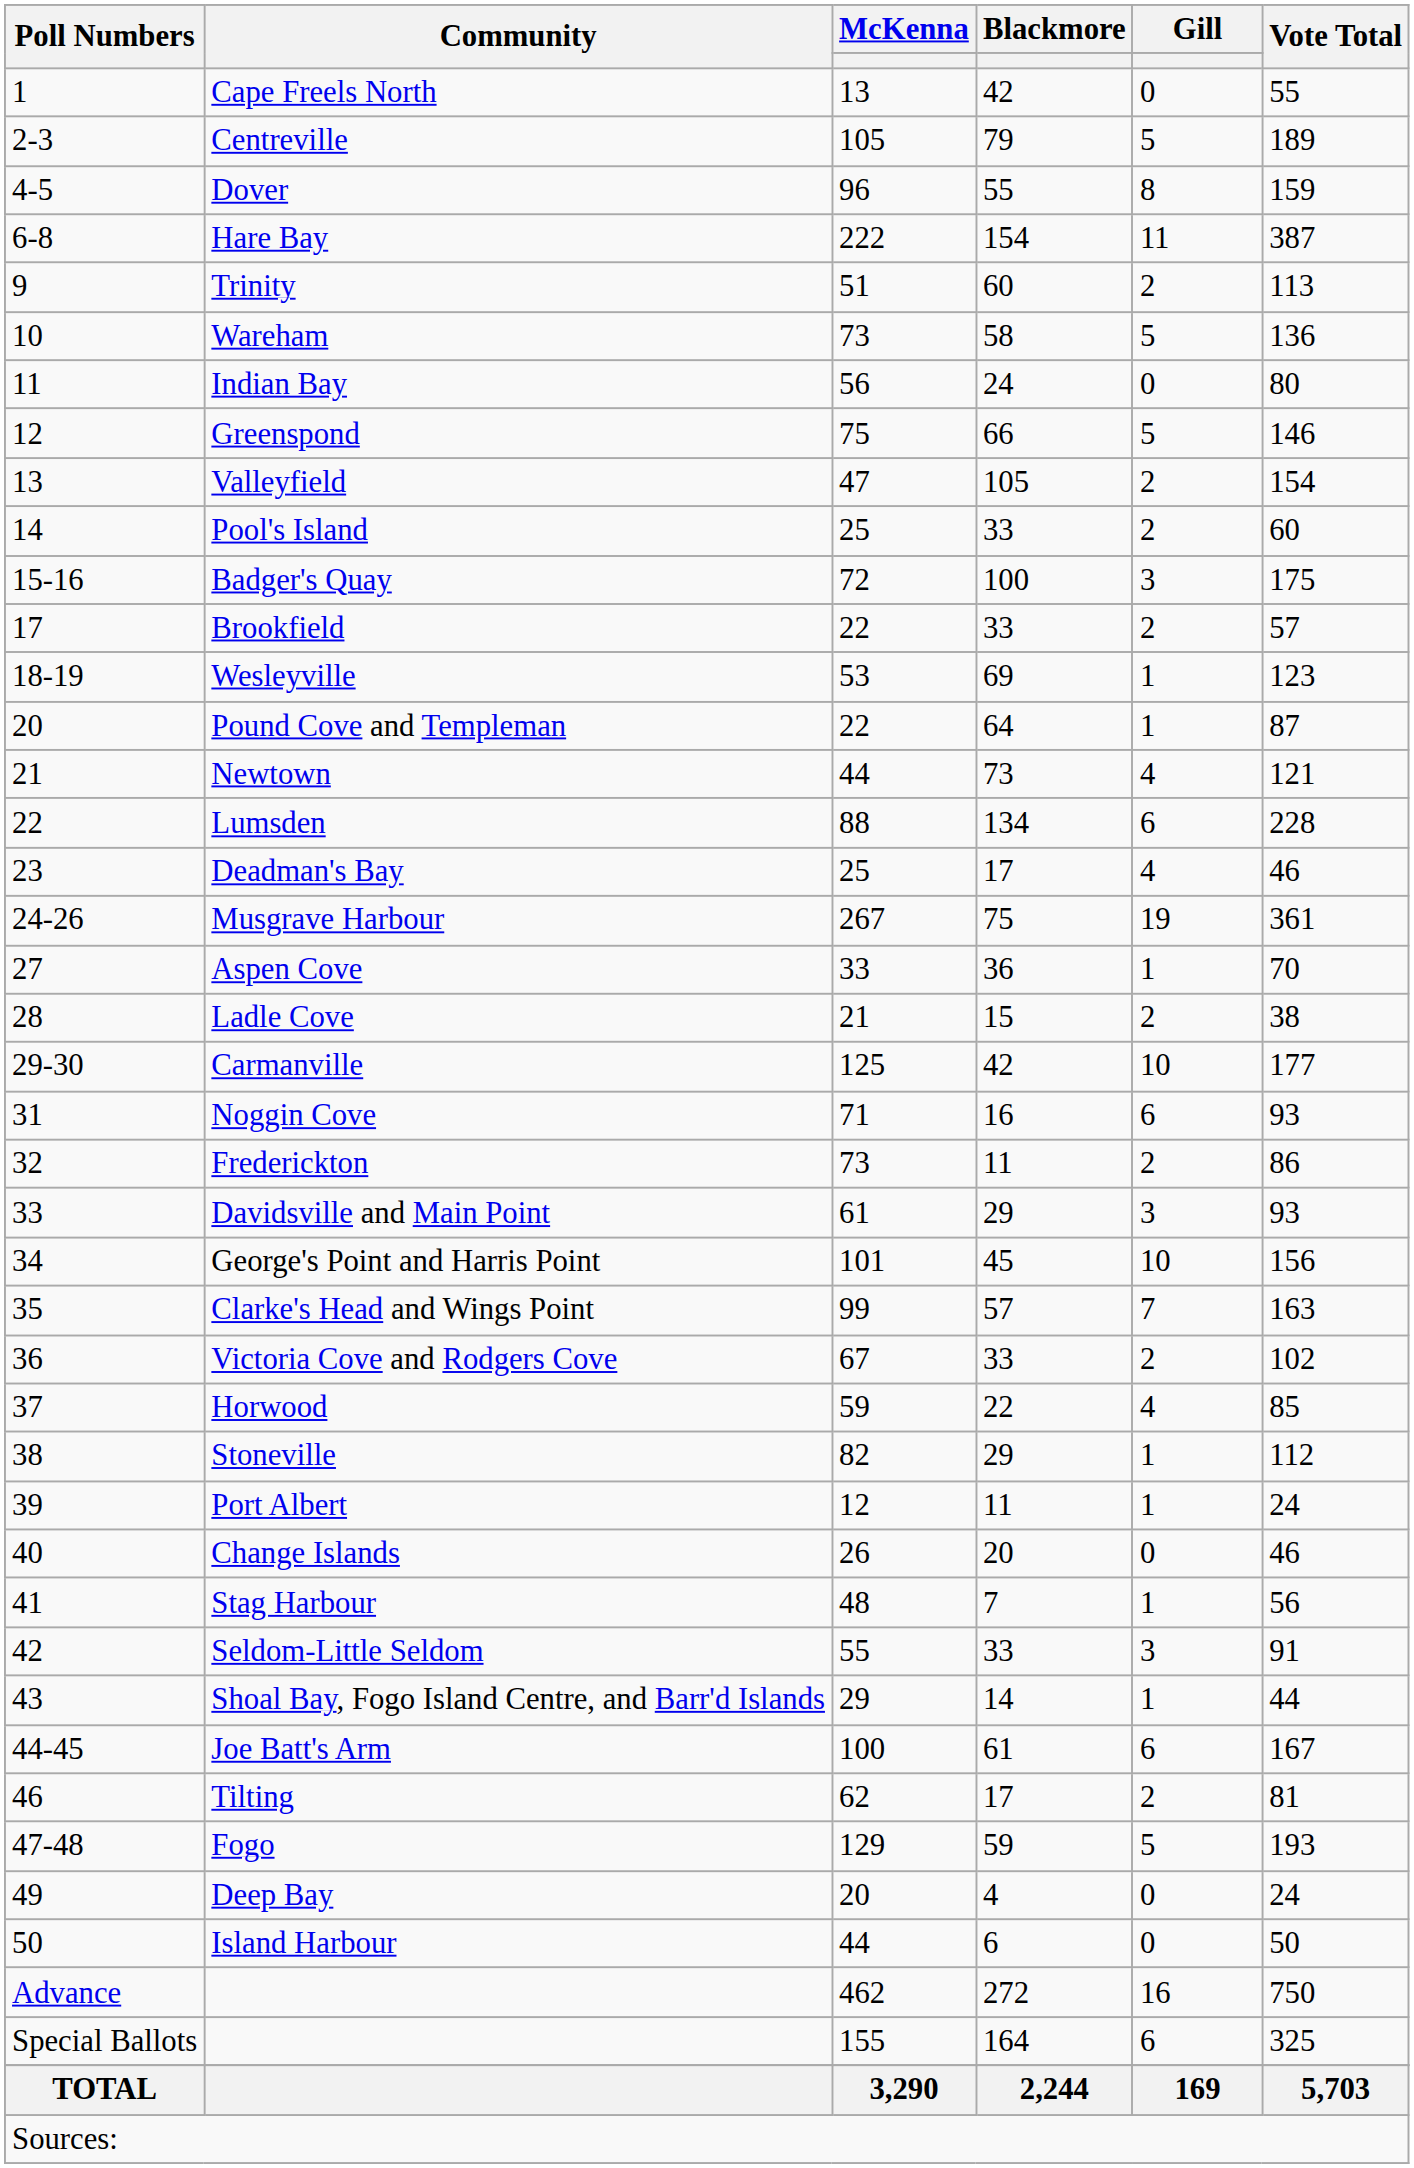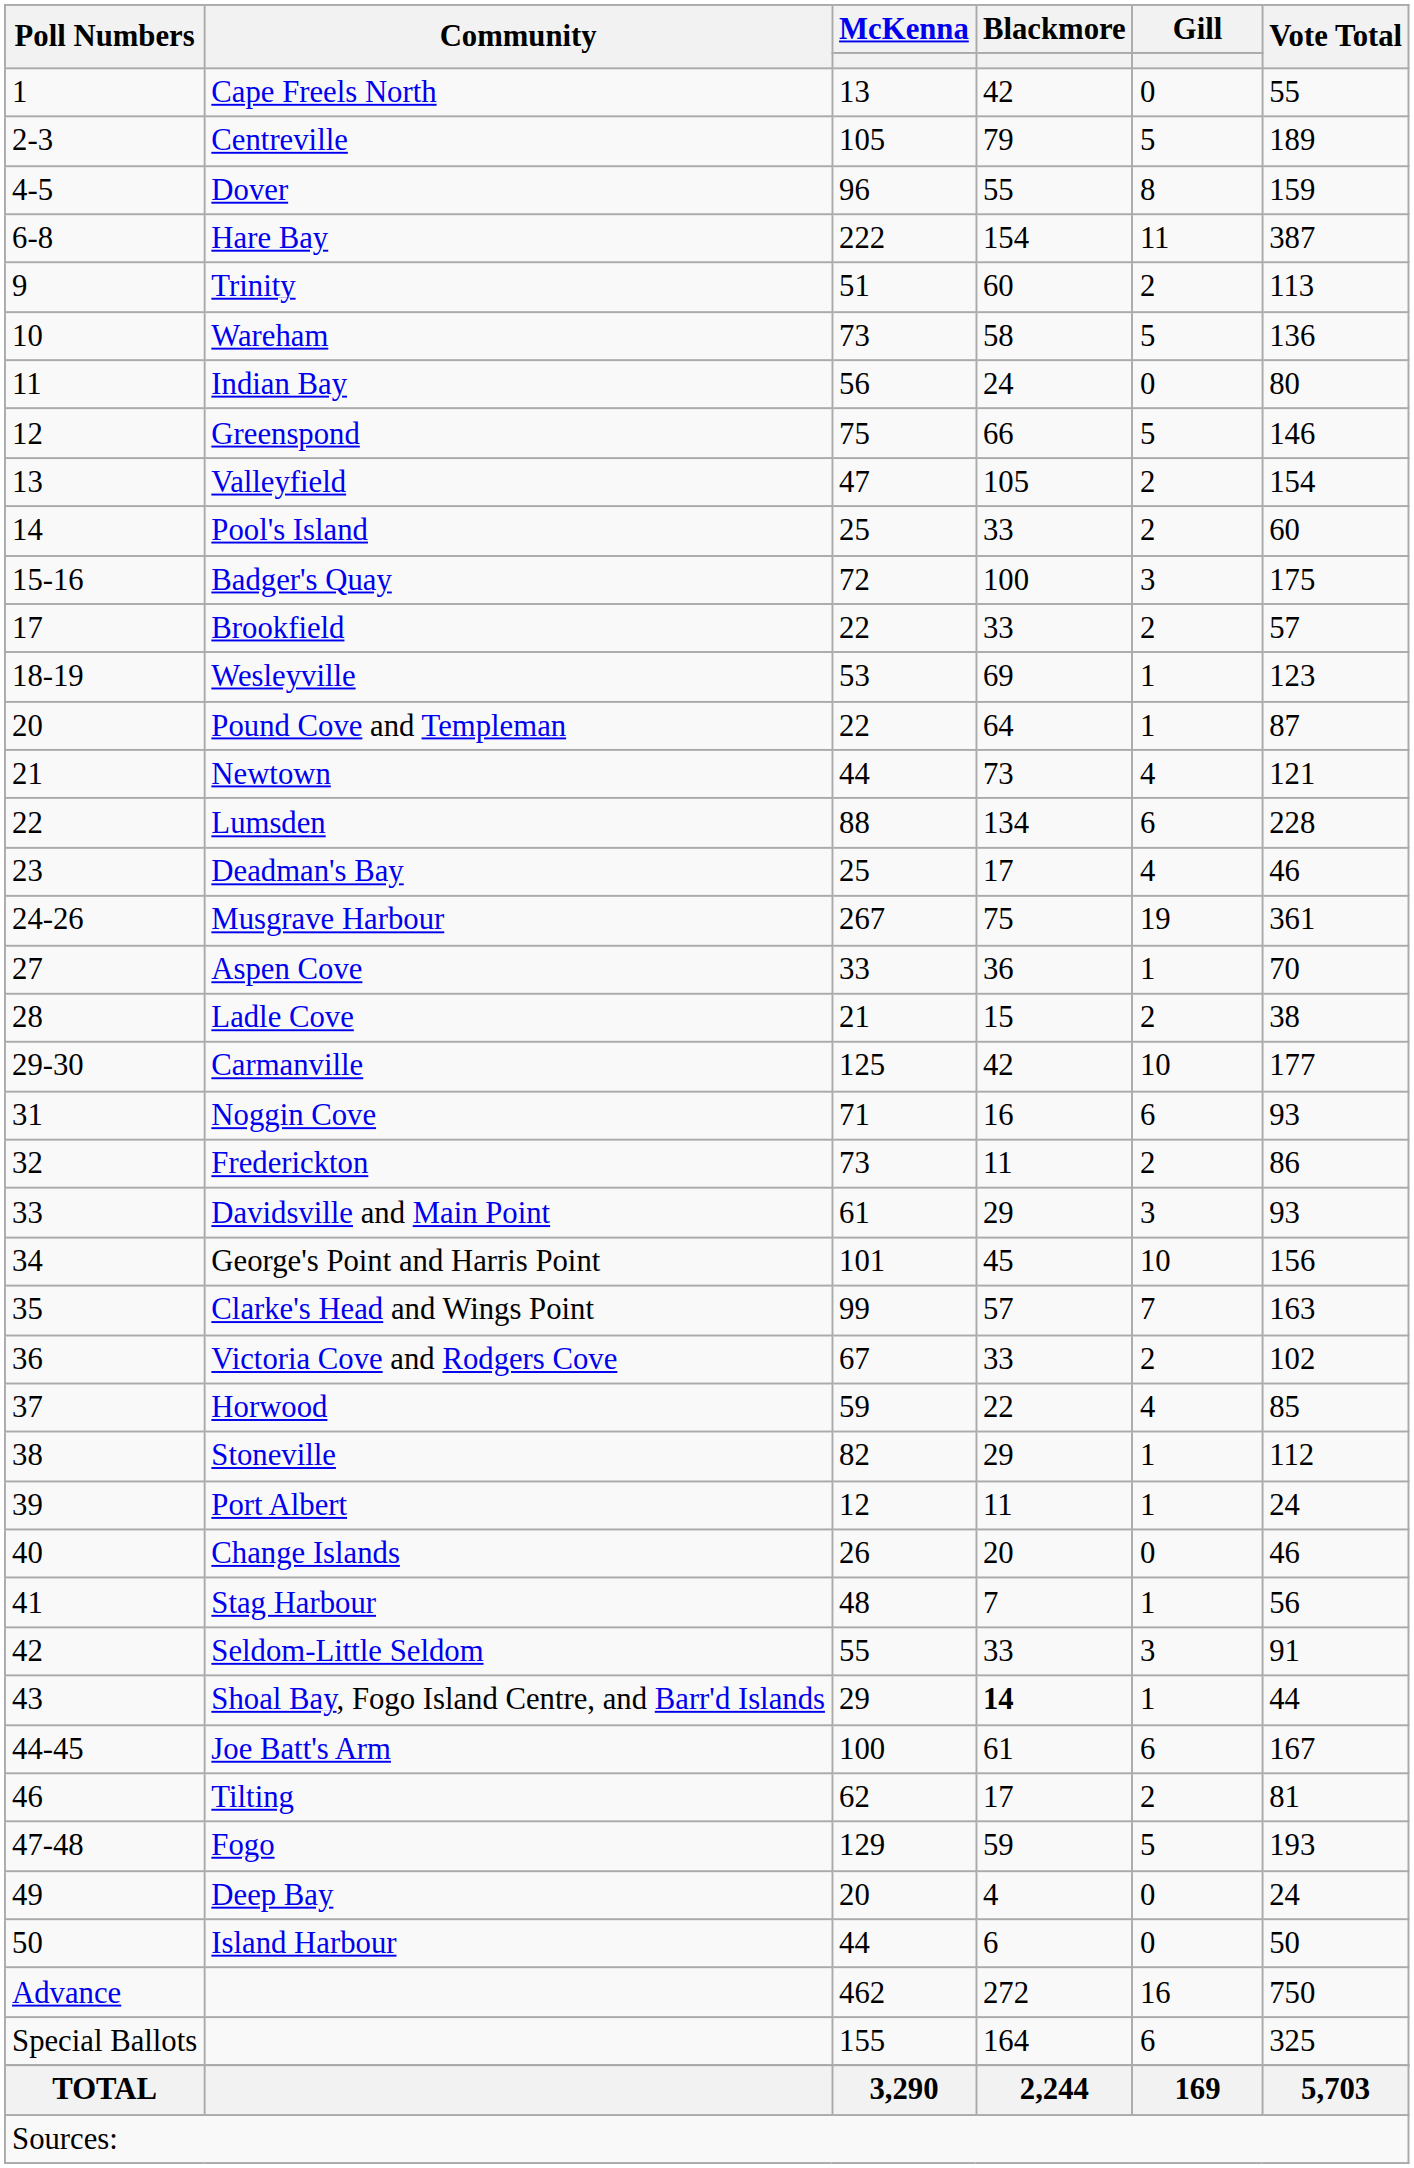(998, 1699) normal -> (998, 1699) bold
